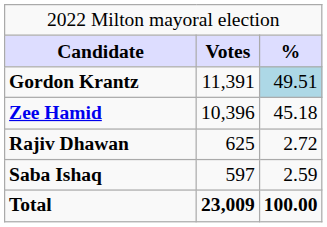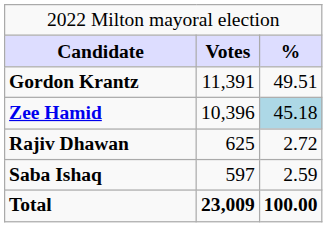(296, 81) lightblue background -> (296, 81) no background
(296, 112) no background -> (296, 112) lightblue background
